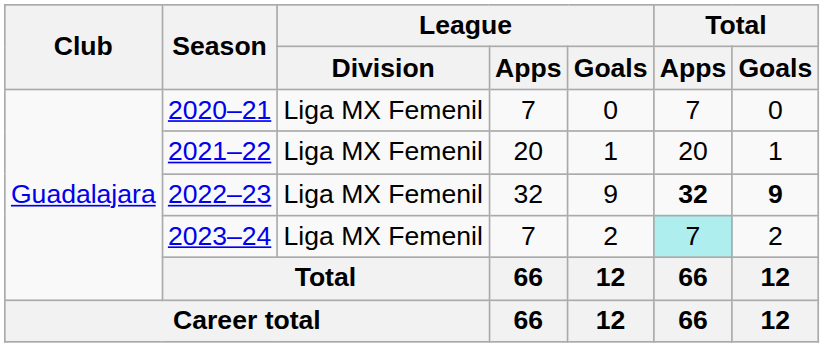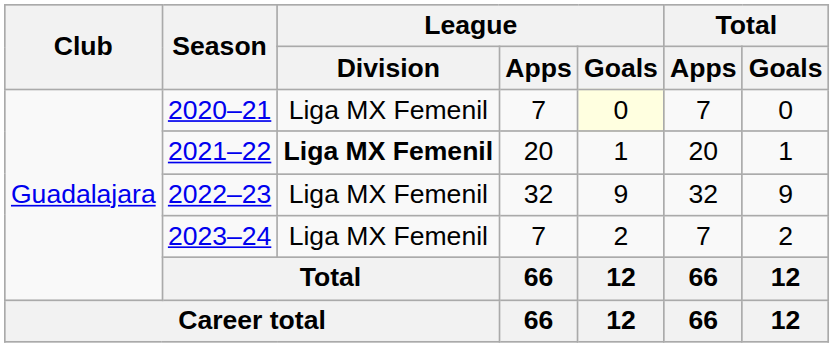(611, 109) no background -> (621, 109) lightyellow background
(383, 151) normal -> (388, 151) bold
(693, 194) bold -> (703, 194) normal
(775, 194) bold -> (786, 194) normal
(693, 236) paleturquoise background -> (703, 236) no background
